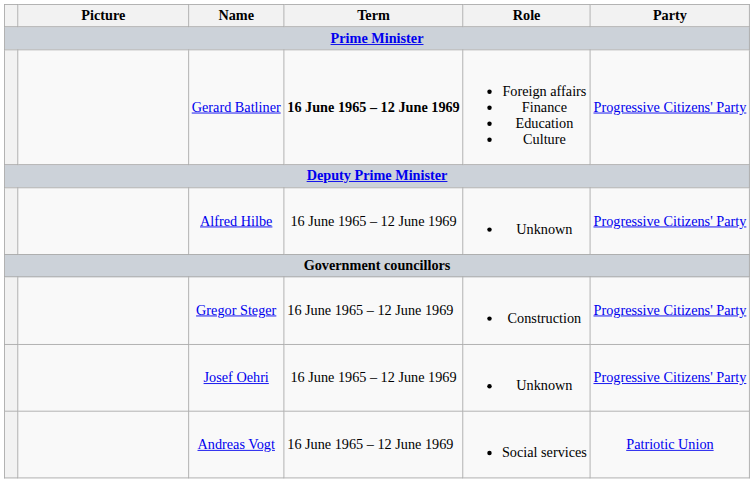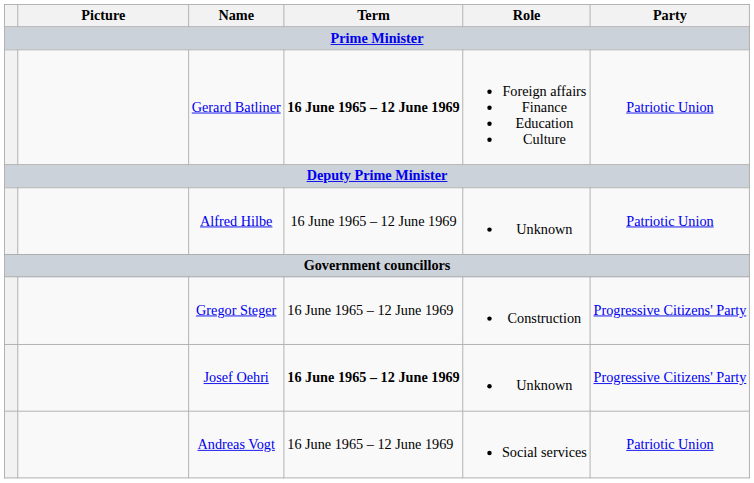(670, 107) Progressive Citizens' Party -> (670, 107) Patriotic Union
(670, 220) Progressive Citizens' Party -> (670, 220) Patriotic Union
(373, 377) normal -> (373, 377) bold
